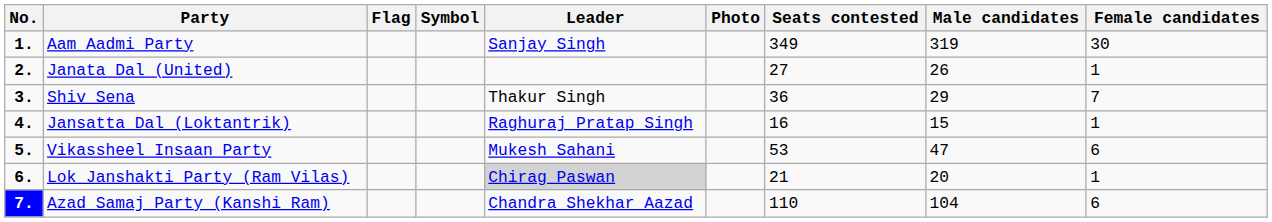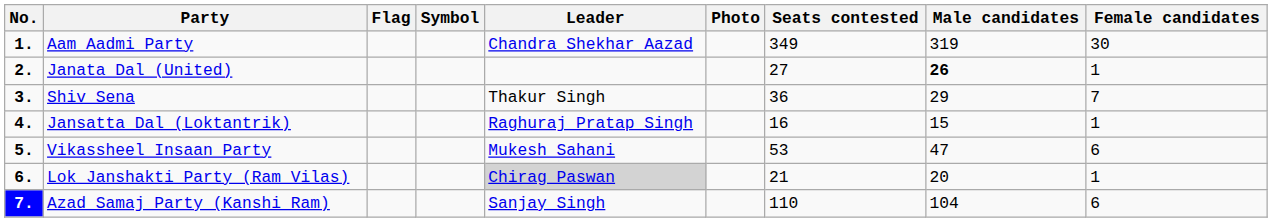(547, 44) Sanjay Singh -> (591, 44) Chandra Shekhar Aazad
(939, 71) normal -> (939, 71) bold
(591, 203) Chandra Shekhar Aazad -> (547, 203) Sanjay Singh
